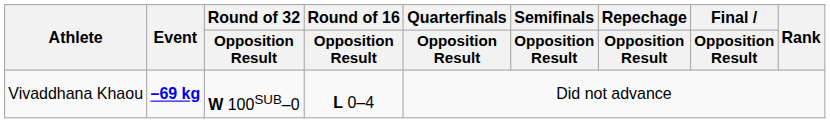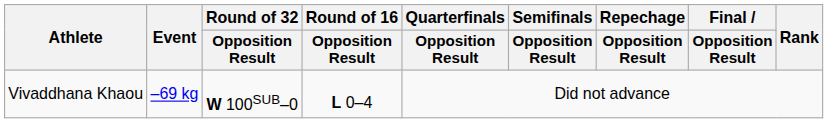(175, 94) bold -> (175, 94) normal
